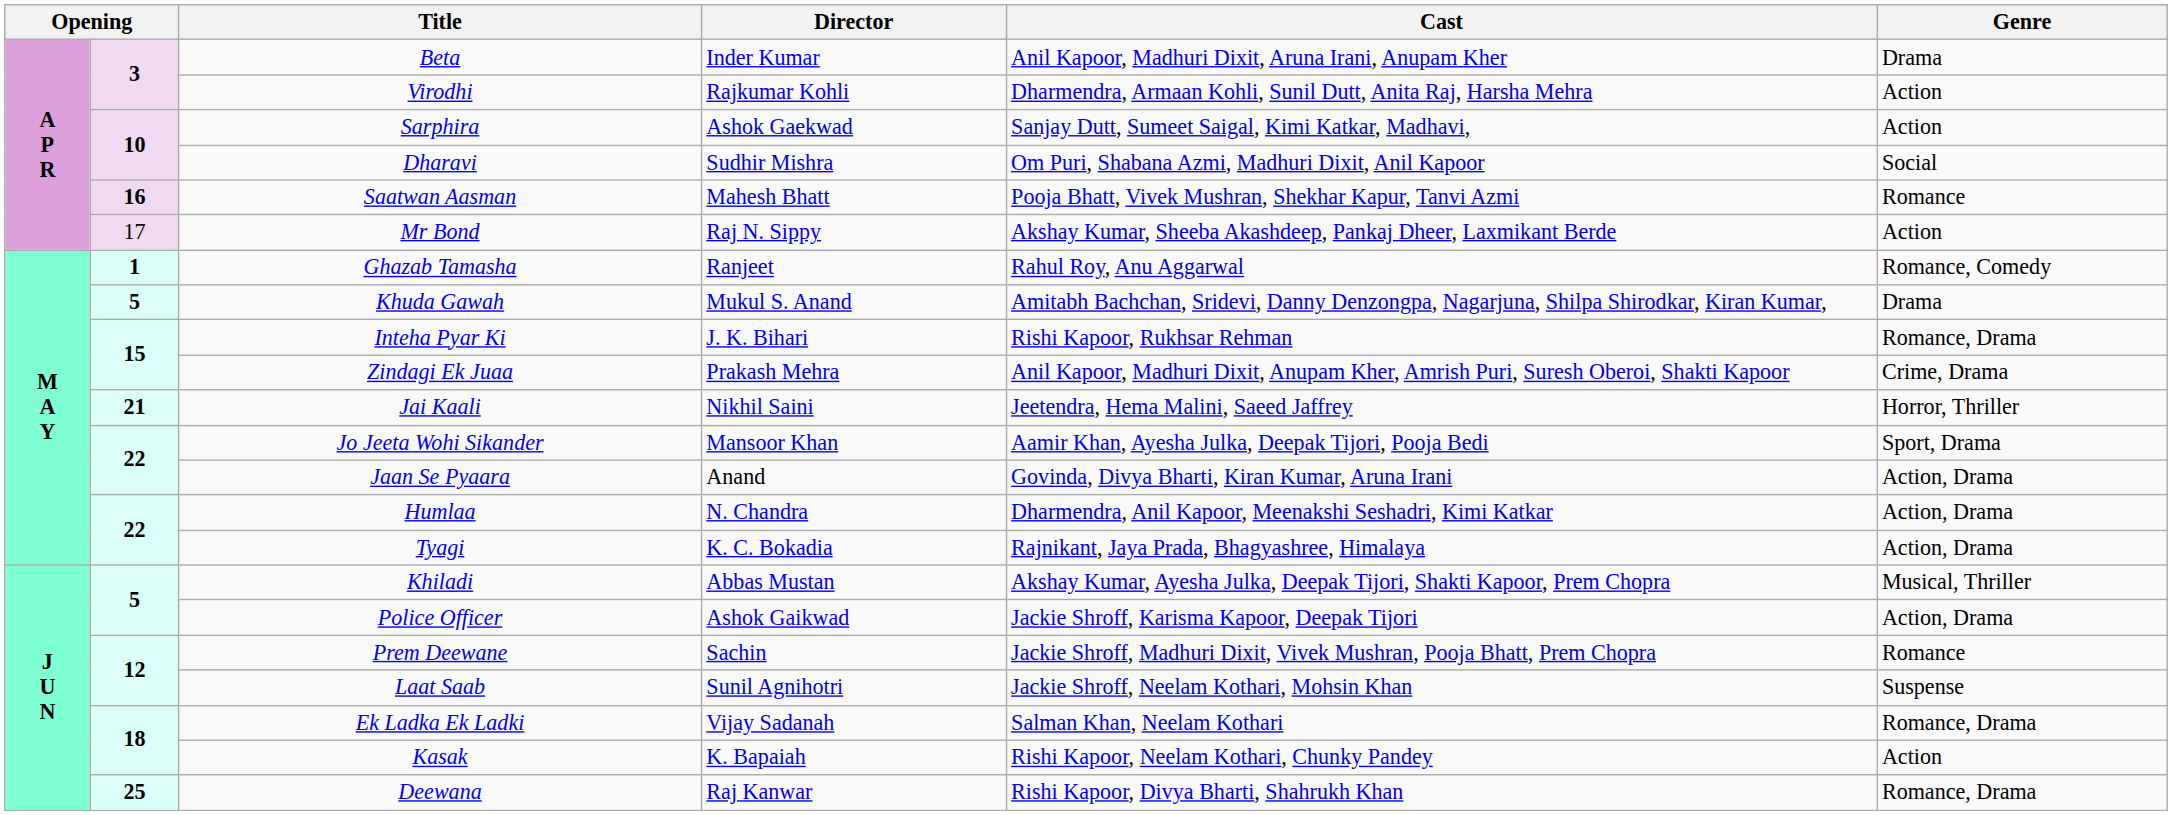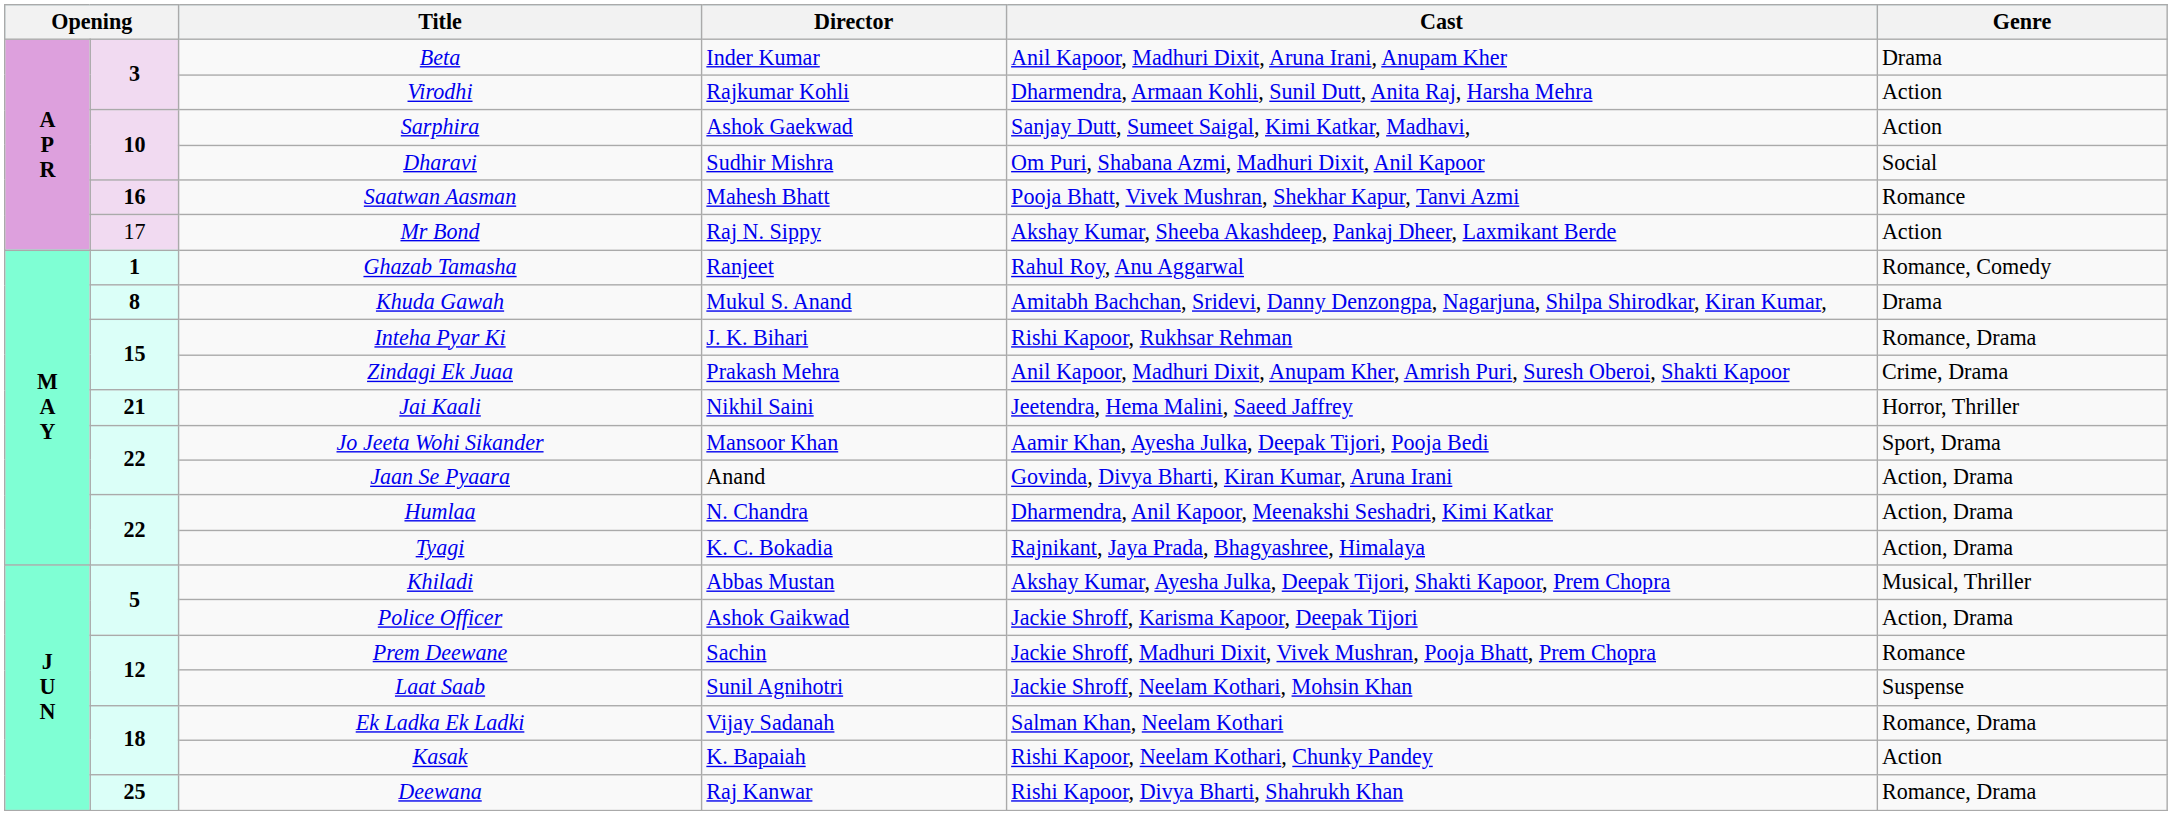(134, 302) 5 -> (134, 302) 8
